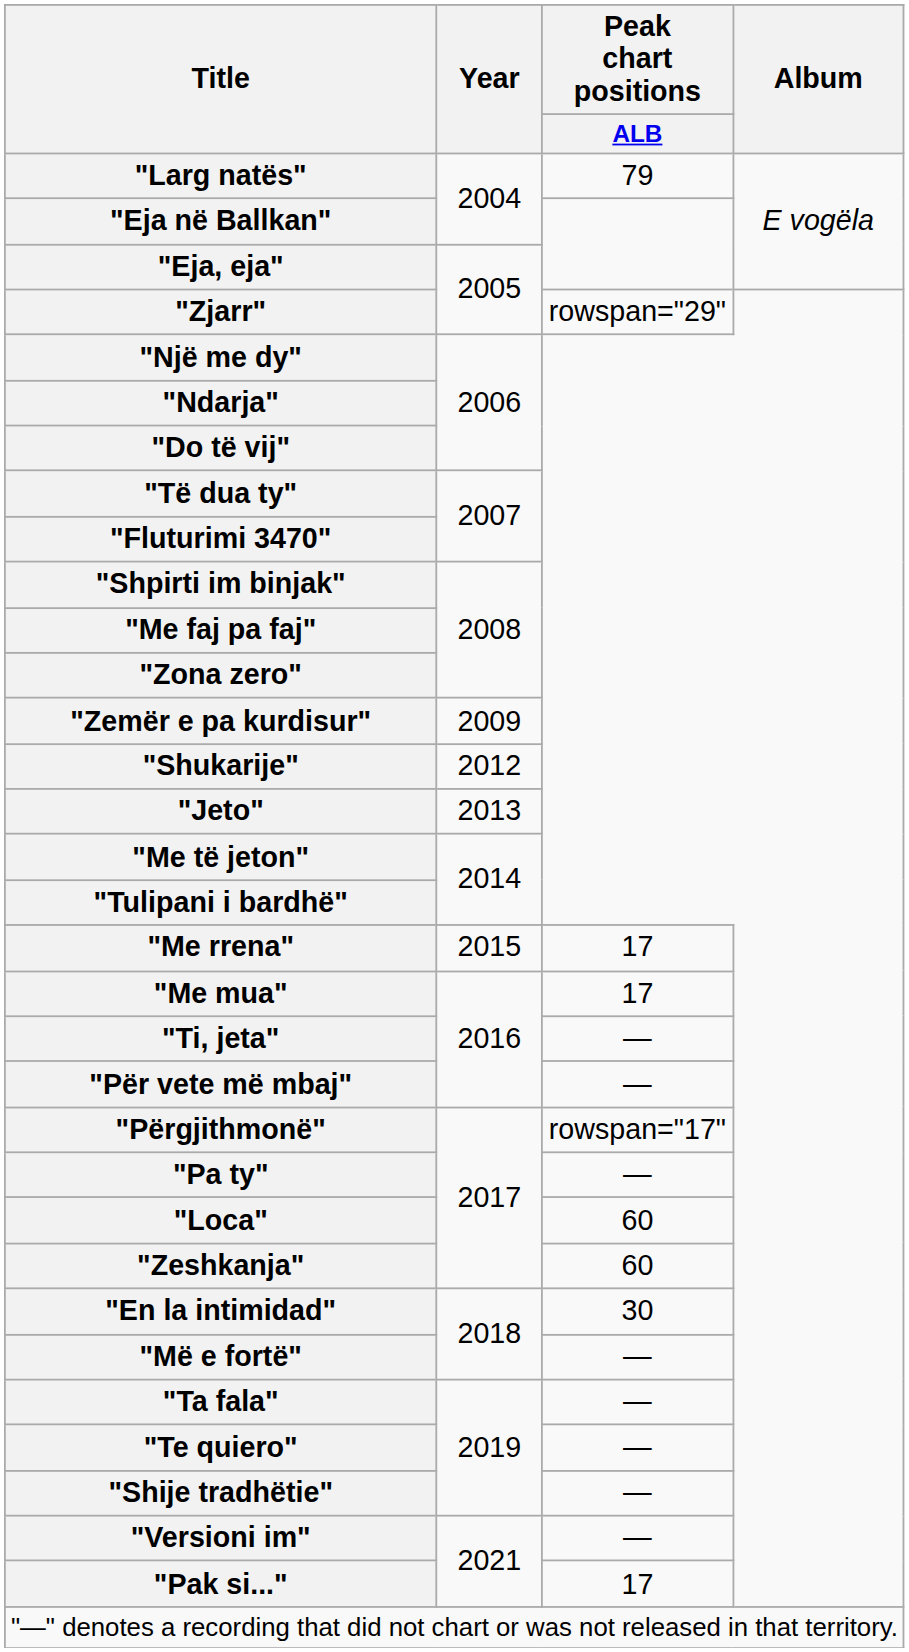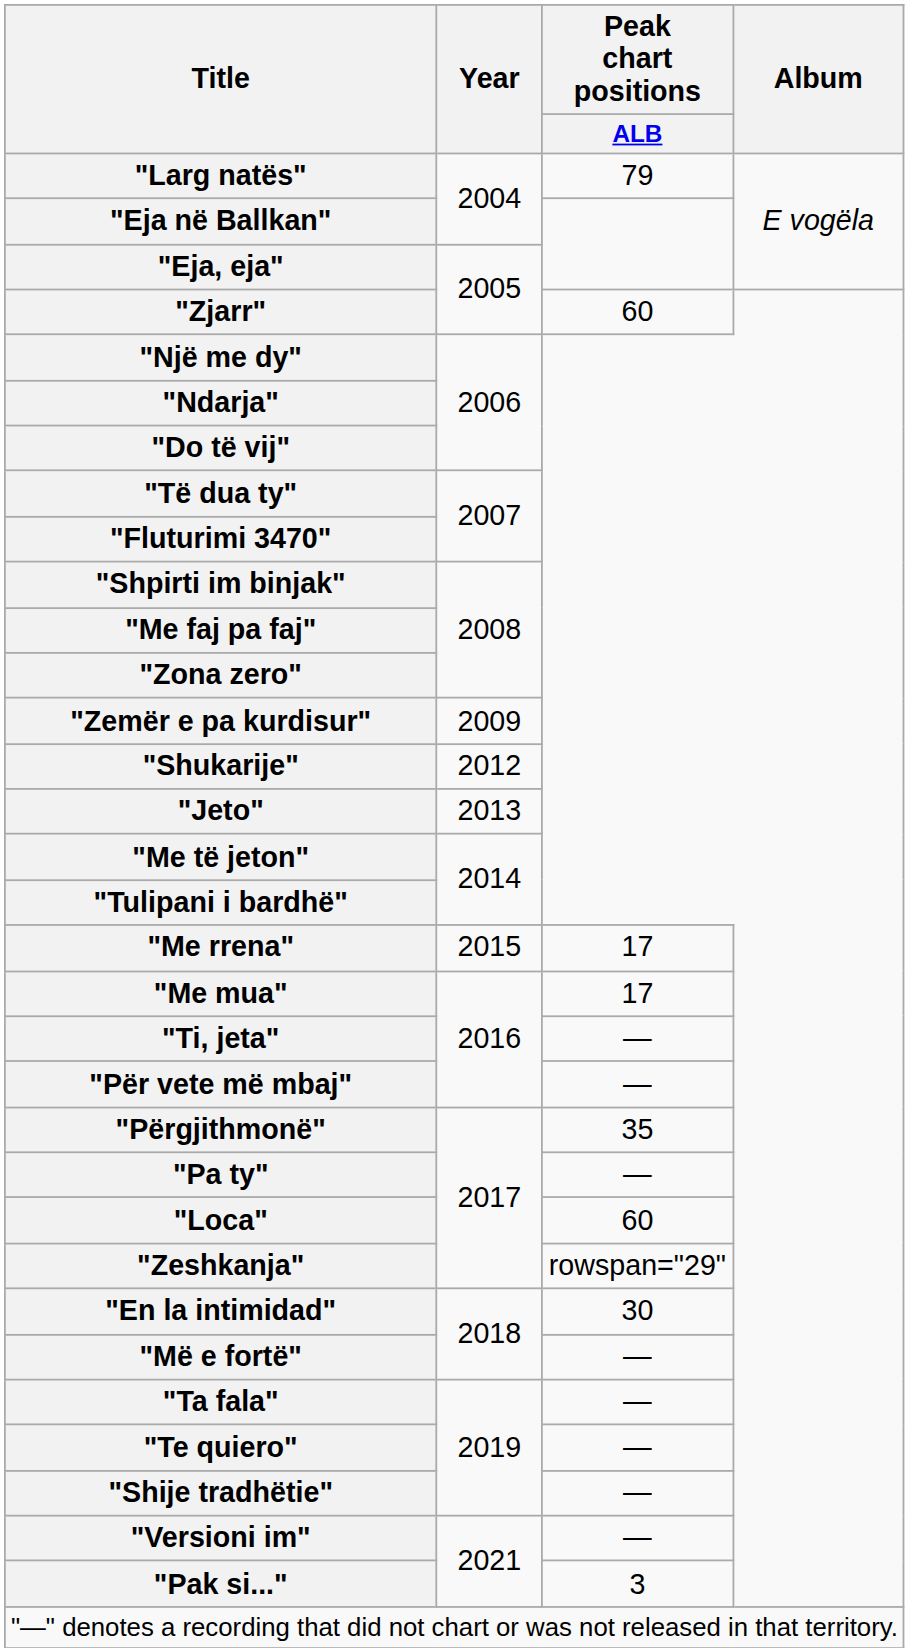(637, 311) rowspan="29" -> (637, 311) 60
(637, 1129) rowspan="17" -> (637, 1129) 35
(637, 1265) 60 -> (637, 1265) rowspan="29"
(637, 1583) 17 -> (637, 1583) 3
